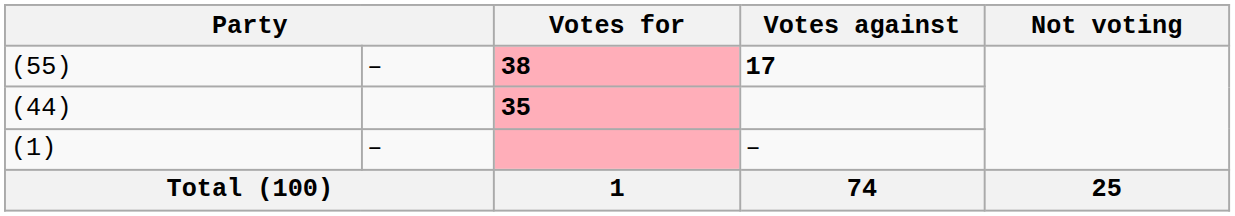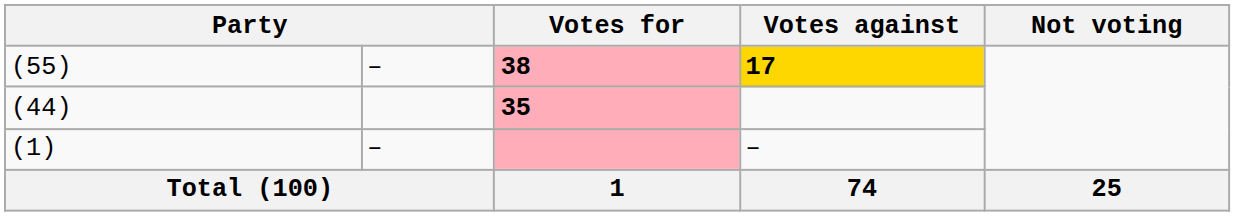(761, 67) no background -> (761, 67) gold background
